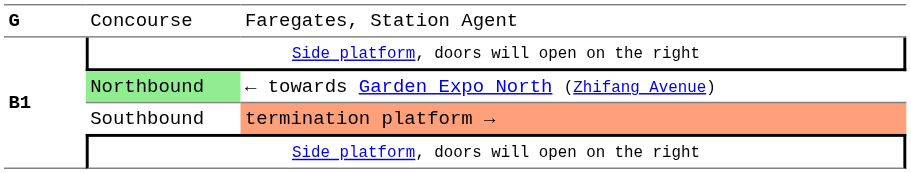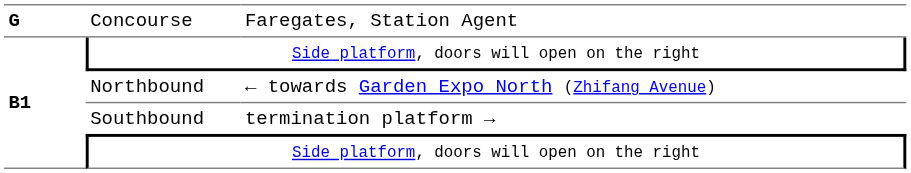(147, 86) lightgreen background -> (147, 86) no background
(370, 119) lightsalmon background -> (370, 119) no background
